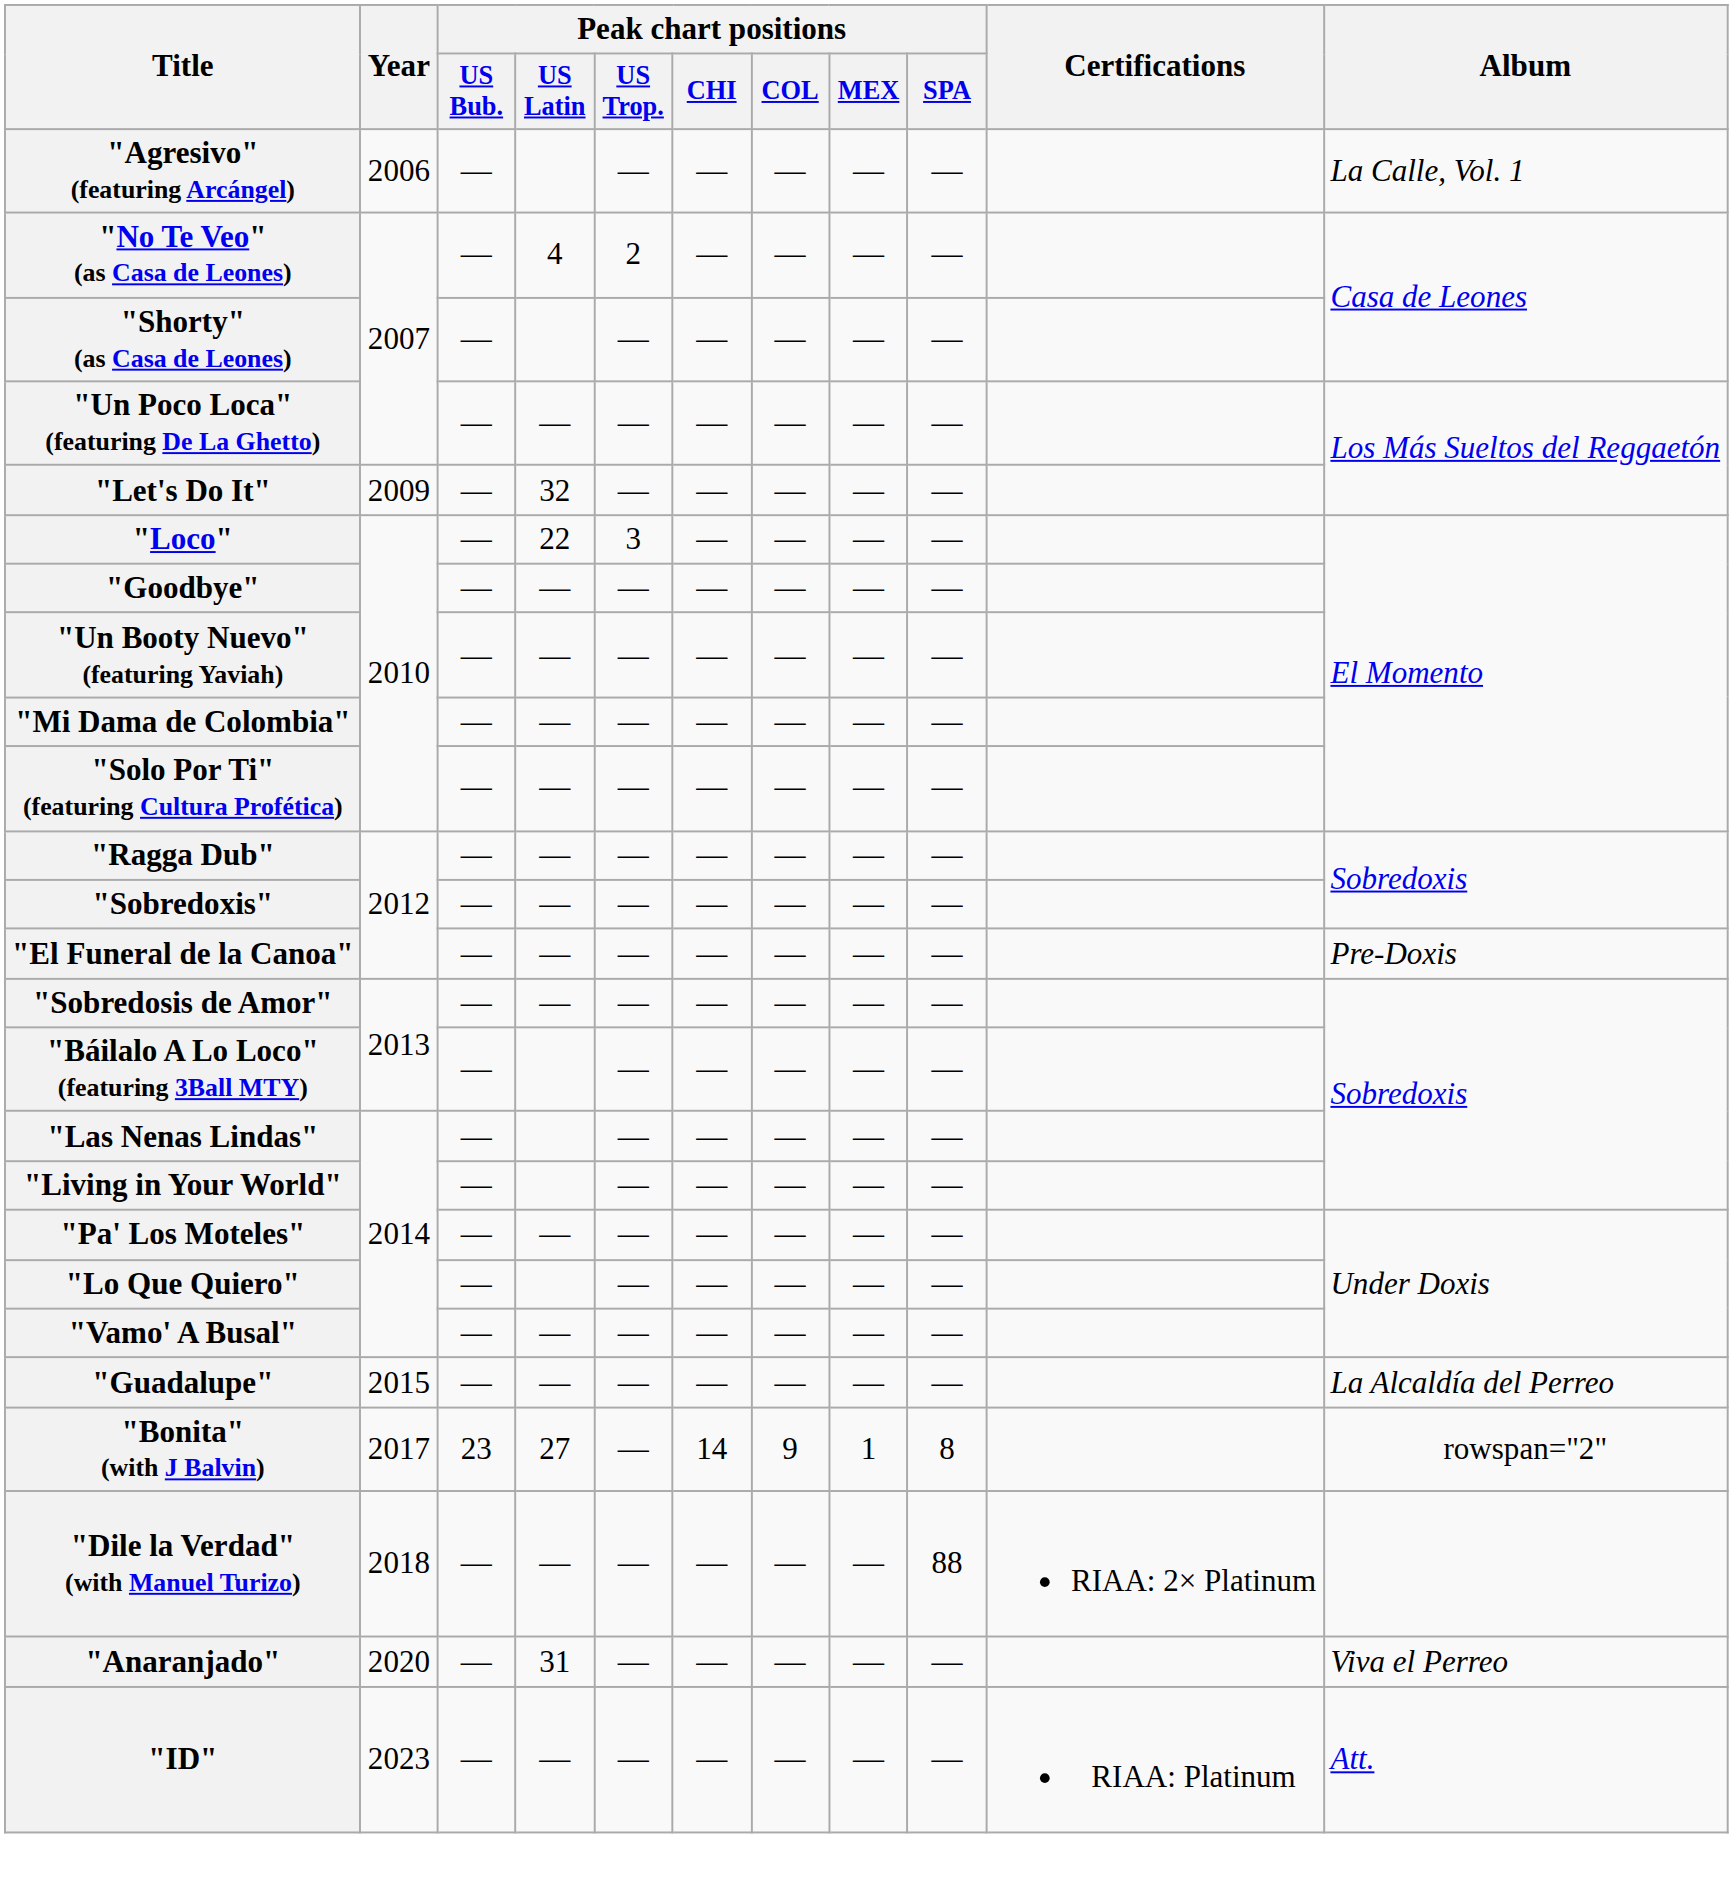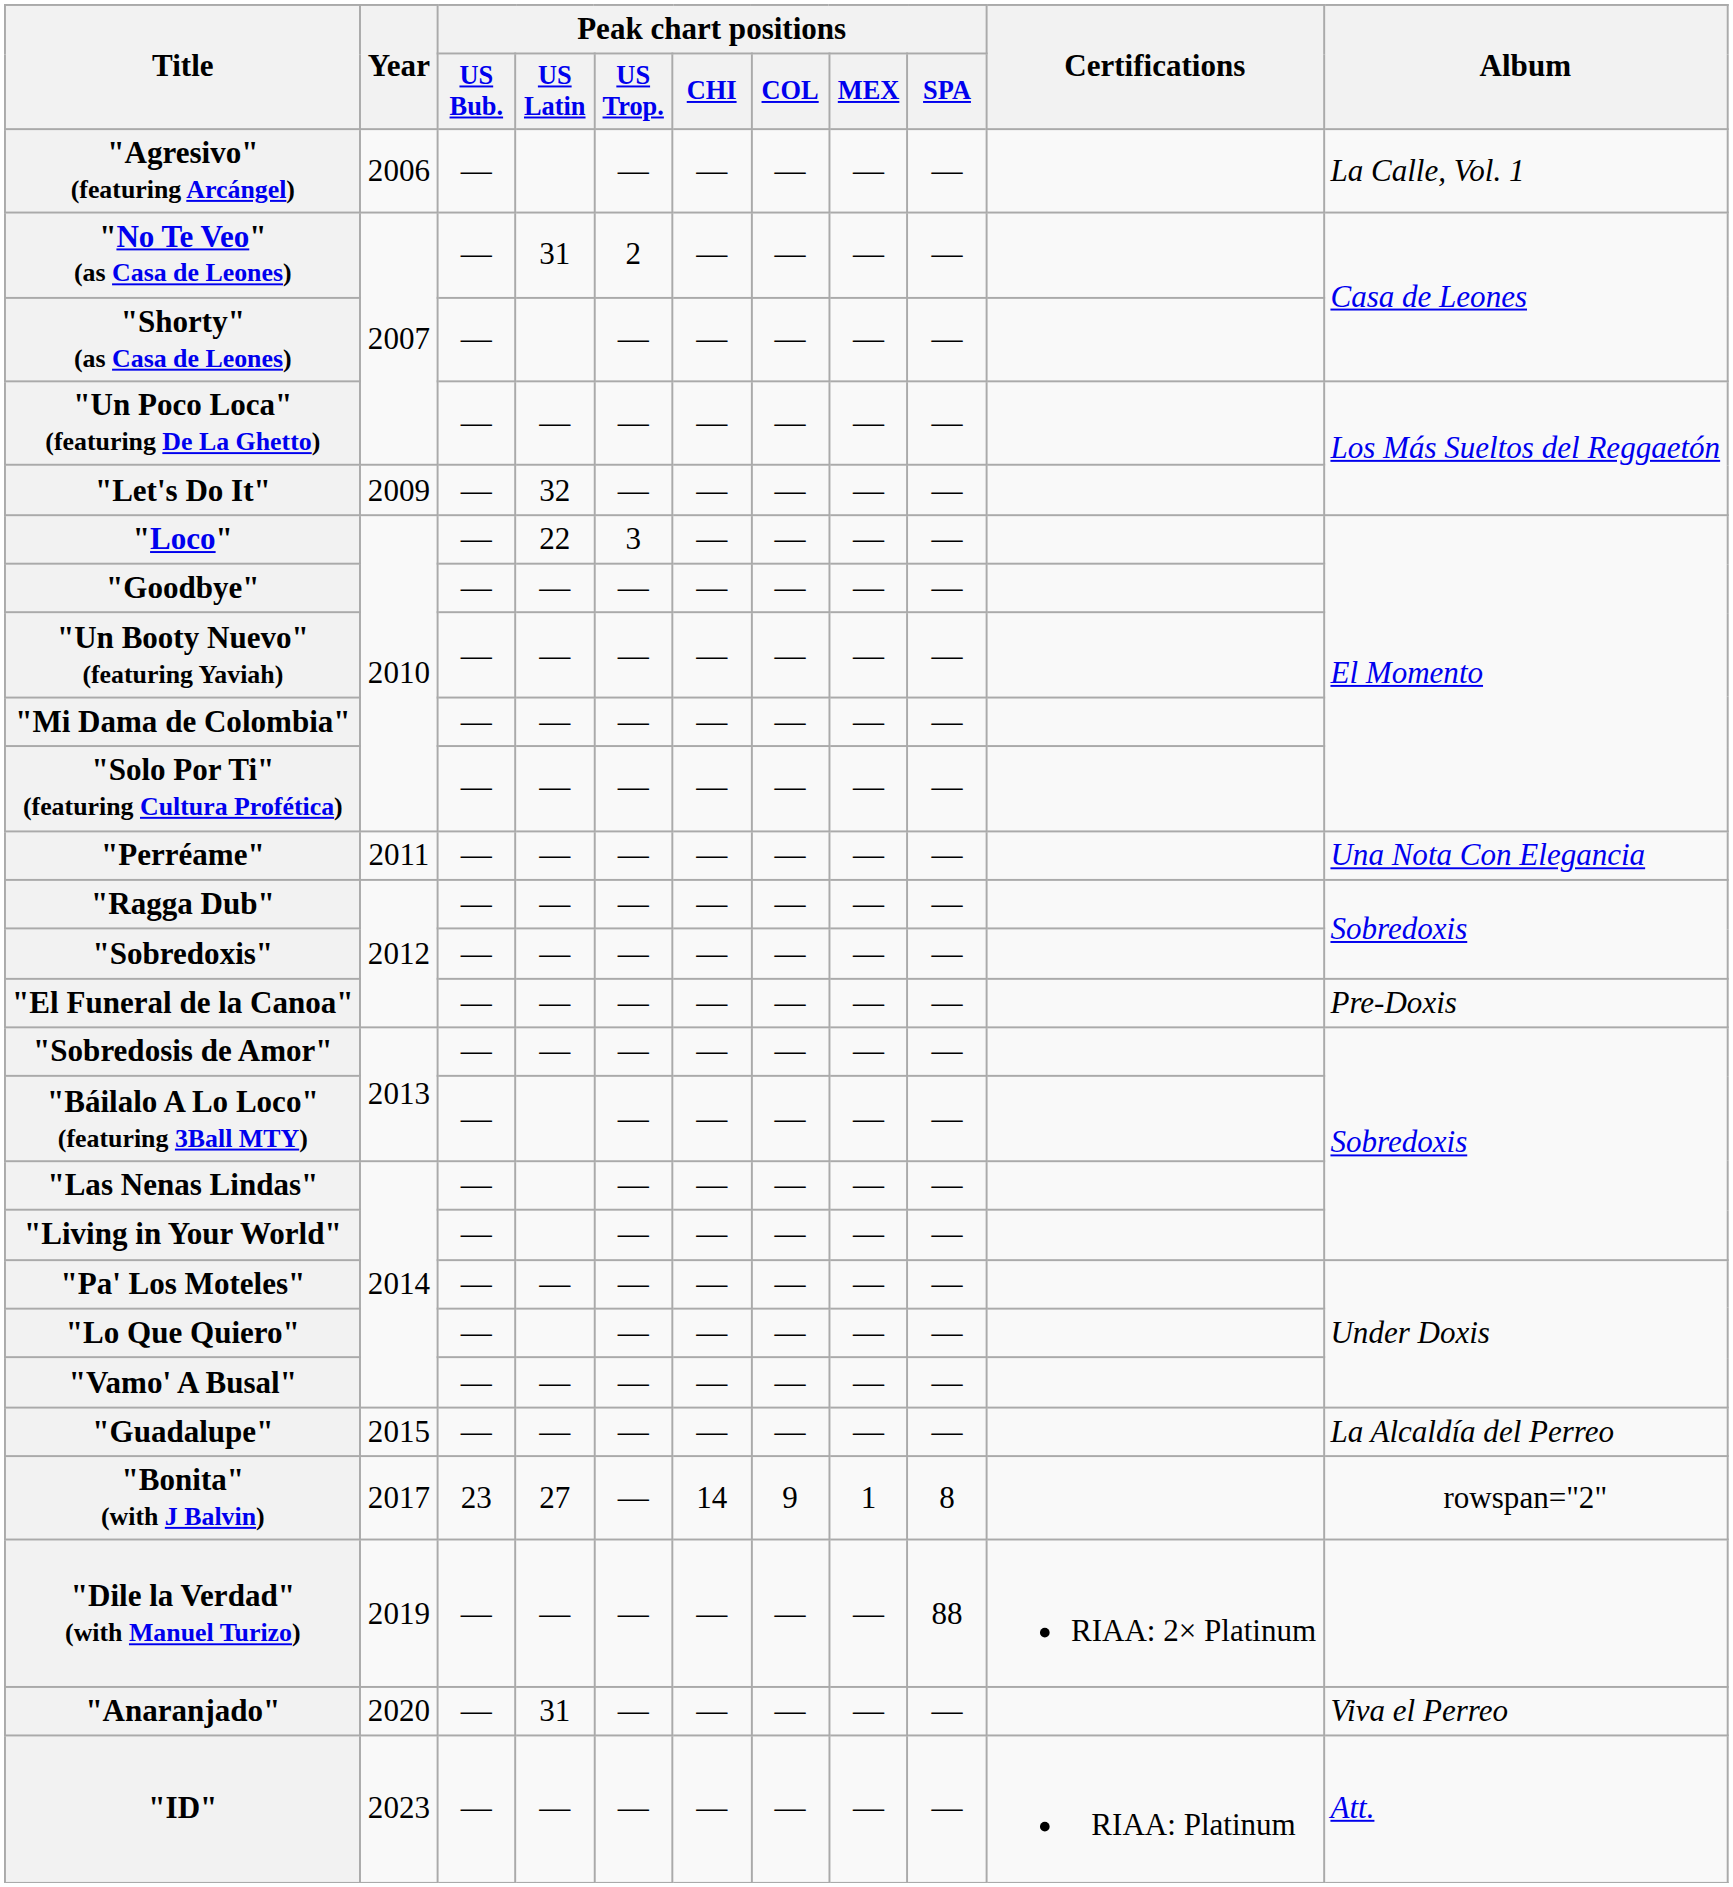(555, 254) 4 -> (555, 254) 31
+ row: (183, 854)
(399, 1563) 2018 -> (399, 1613) 2019
